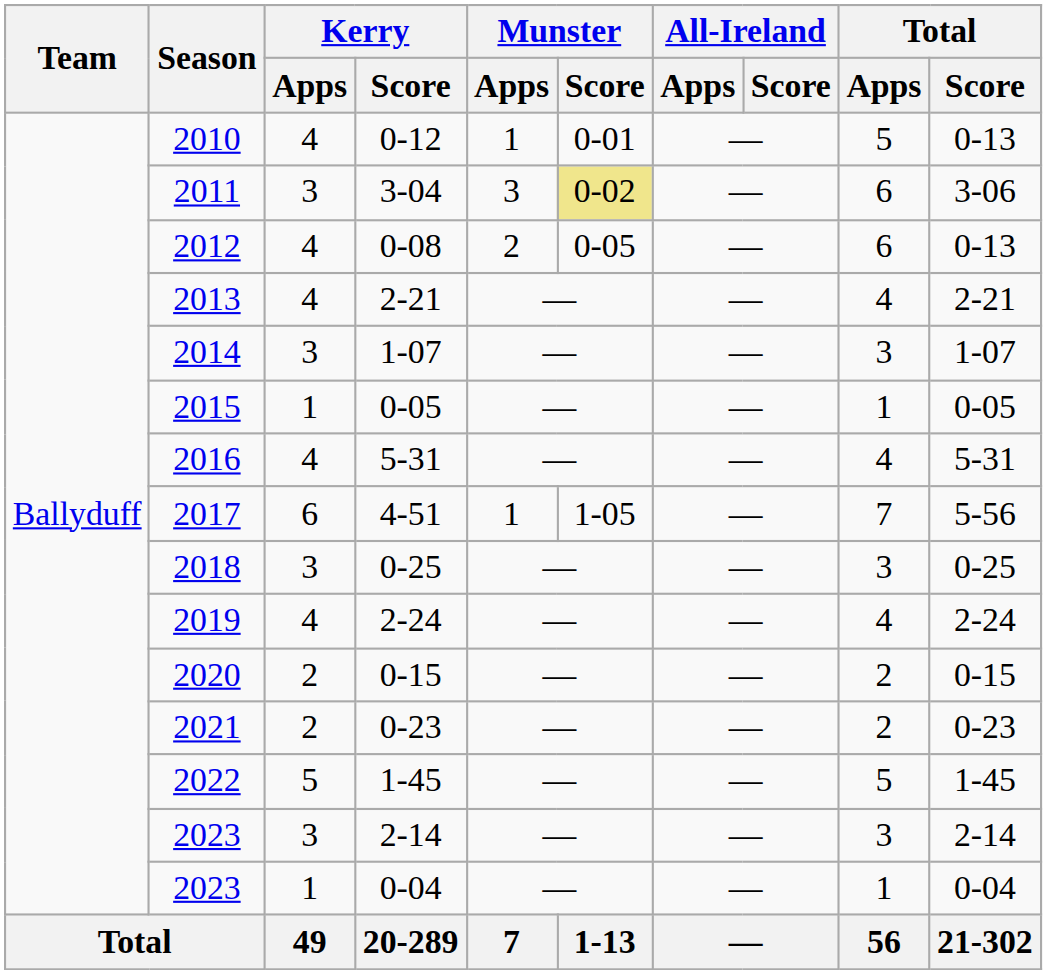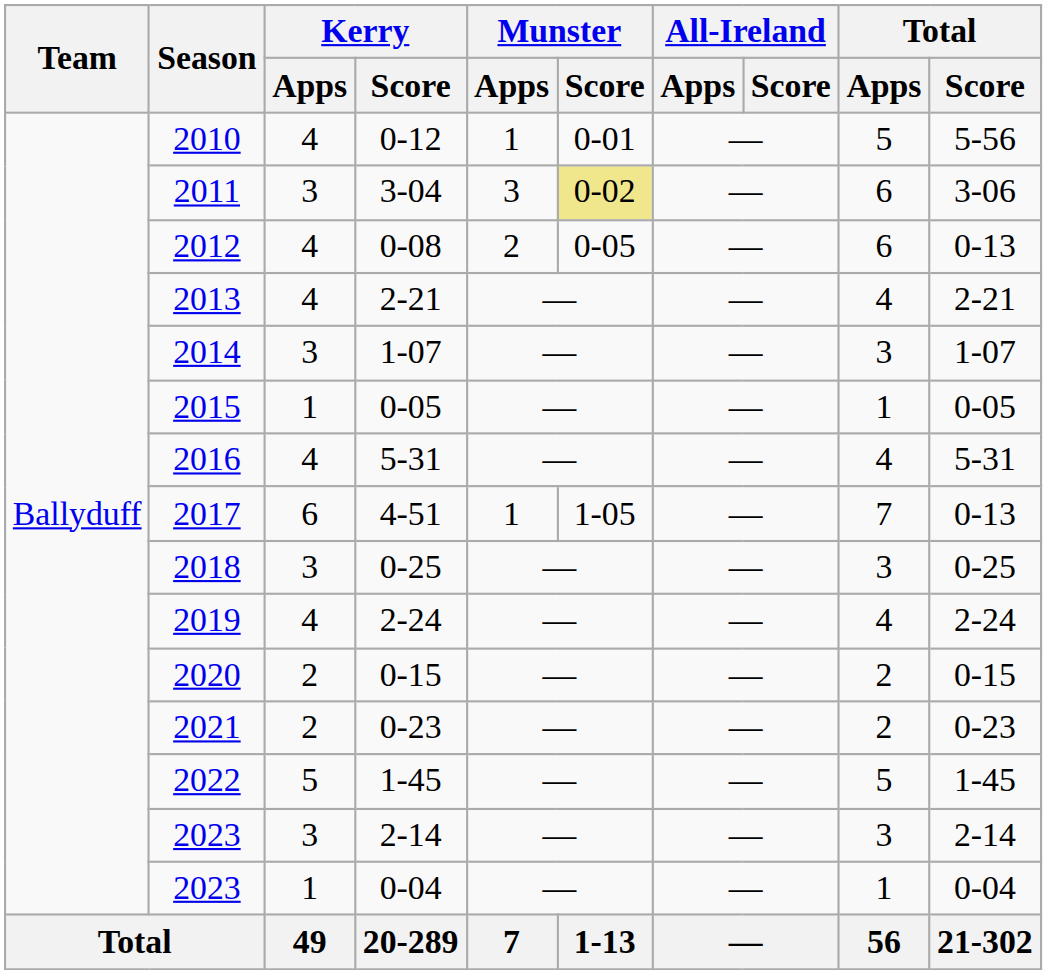(985, 138) 0-13 -> (985, 138) 5-56
(985, 513) 5-56 -> (985, 513) 0-13
